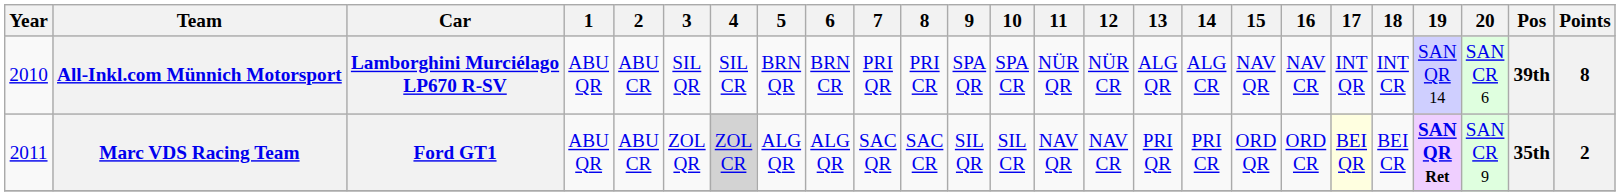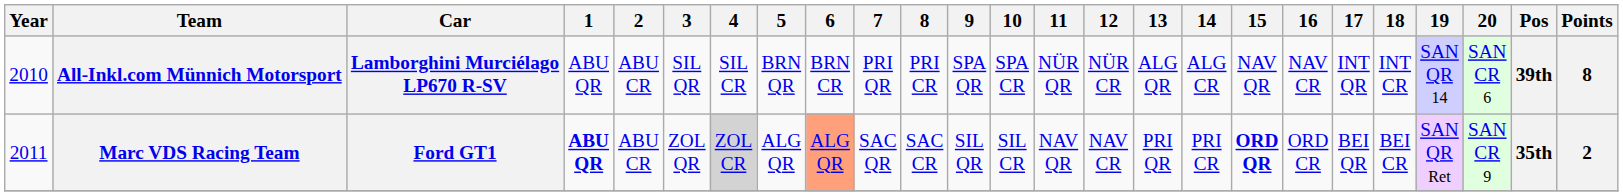(589, 151) normal -> (589, 151) bold
(830, 151) no background -> (830, 151) lightsalmon background
(1256, 151) normal -> (1257, 151) bold
(1351, 151) lightyellow background -> (1354, 151) no background
(1437, 151) bold -> (1439, 151) normal
